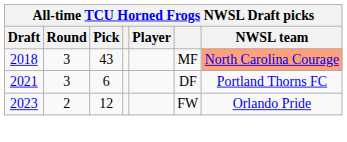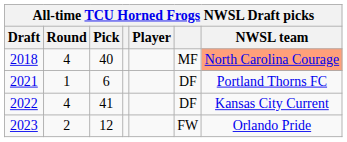(67, 59) 3 -> (67, 59) 4
(106, 59) 43 -> (106, 59) 40
(67, 81) 3 -> (67, 81) 1
+ row: (24, 103)
